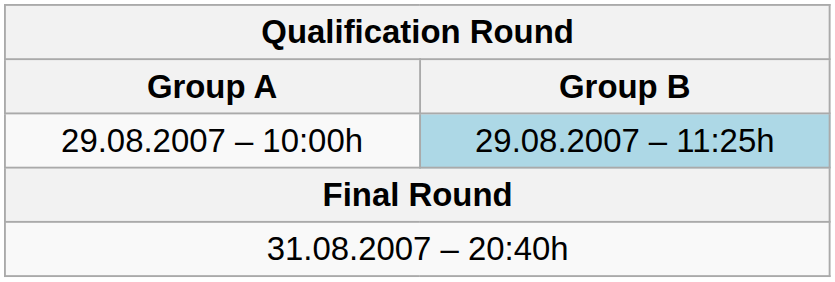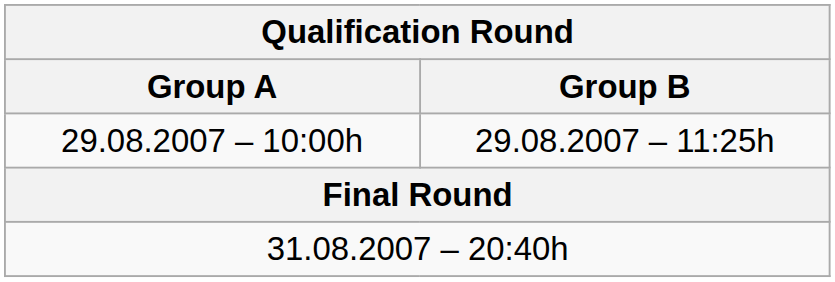(625, 139) lightblue background -> (625, 139) no background
